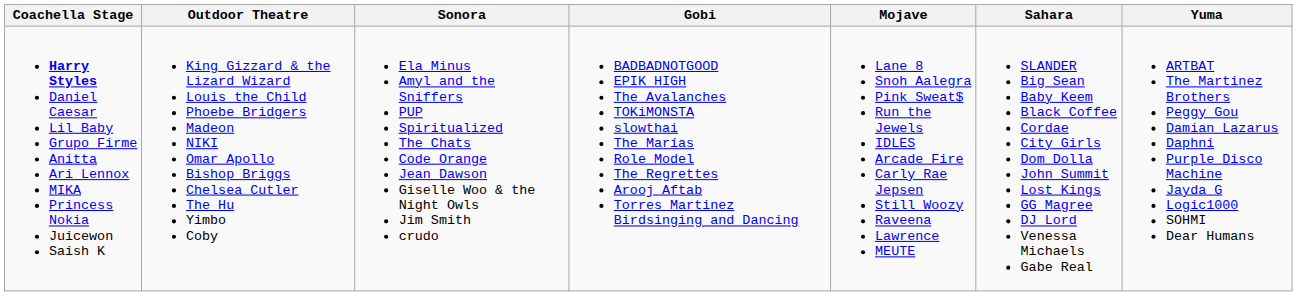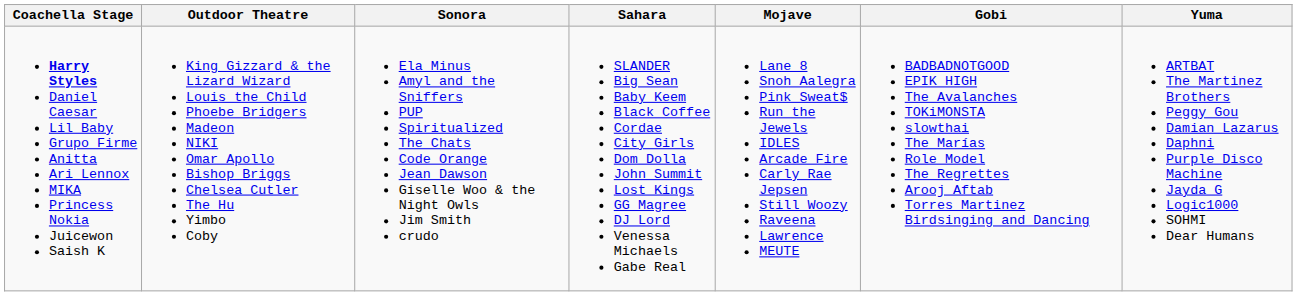columns swapped: (700, 15) <-> (1049, 15)
